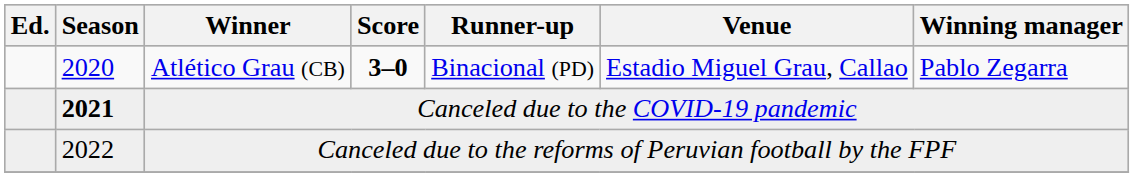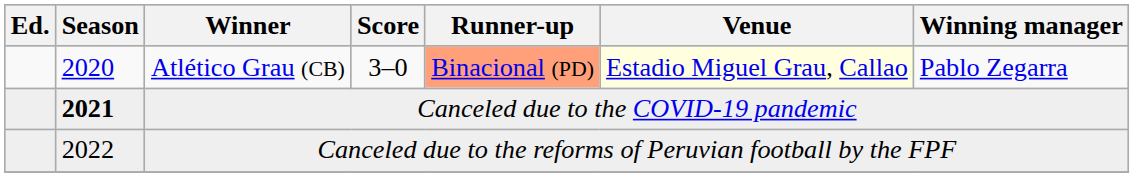(388, 66) bold -> (388, 66) normal
(513, 66) no background -> (513, 66) lightsalmon background
(757, 66) no background -> (757, 66) lightyellow background
